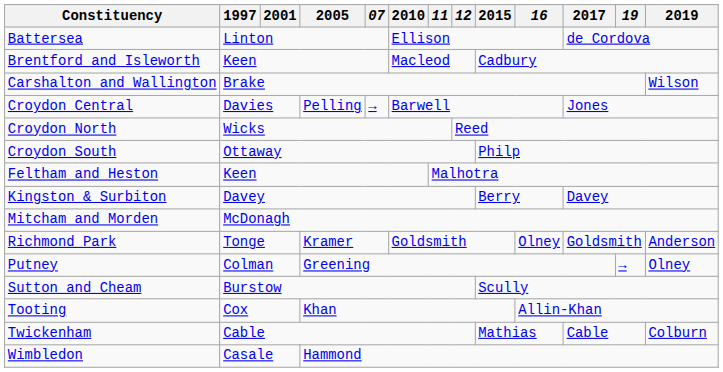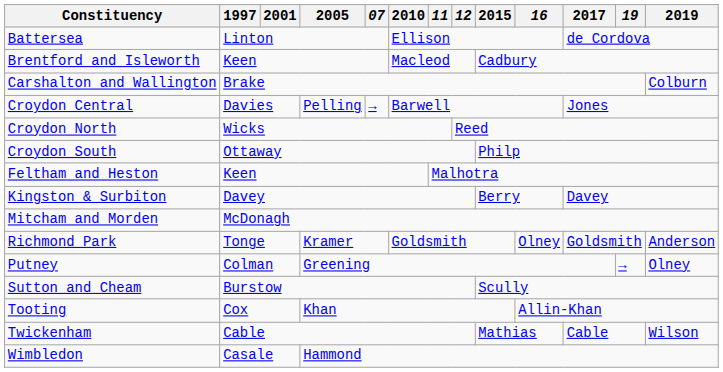(673, 84) Wilson -> (678, 84) Colburn
(678, 333) Colburn -> (673, 333) Wilson
